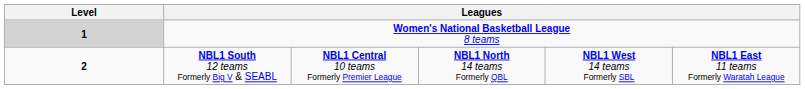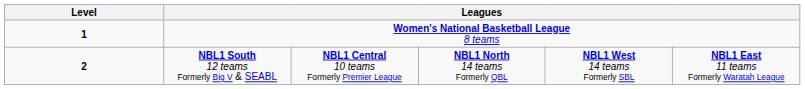(84, 34) lightgrey background -> (84, 34) no background
